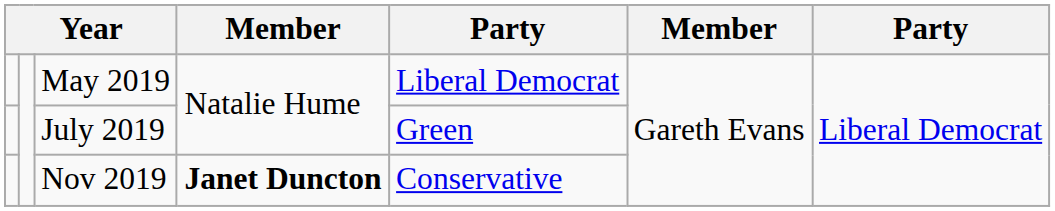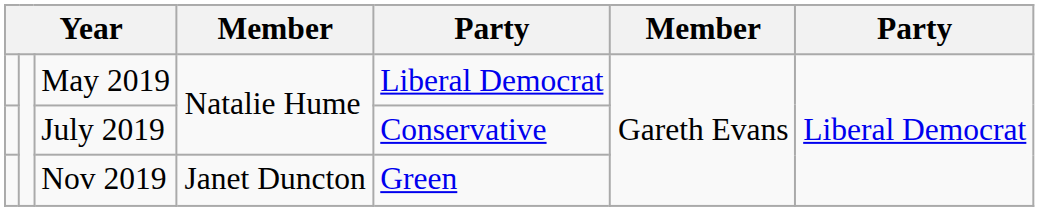(435, 129) Green -> (463, 129) Conservative
(283, 179) bold -> (275, 179) normal
(479, 179) Conservative -> (419, 179) Green
